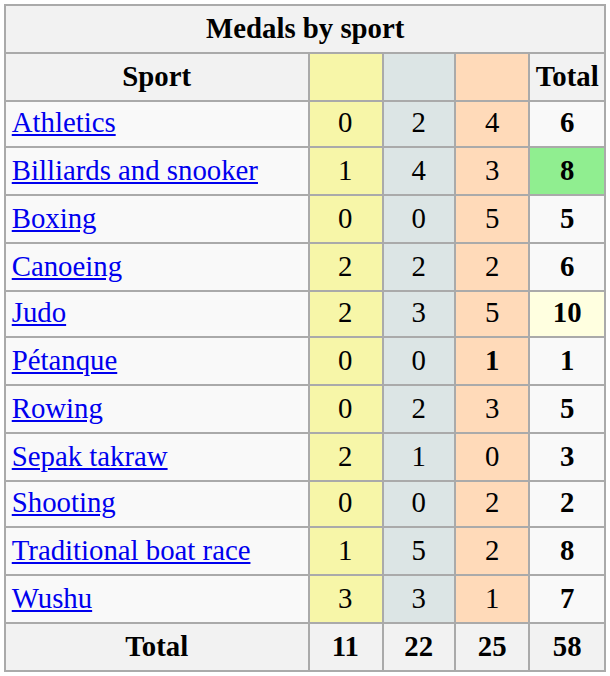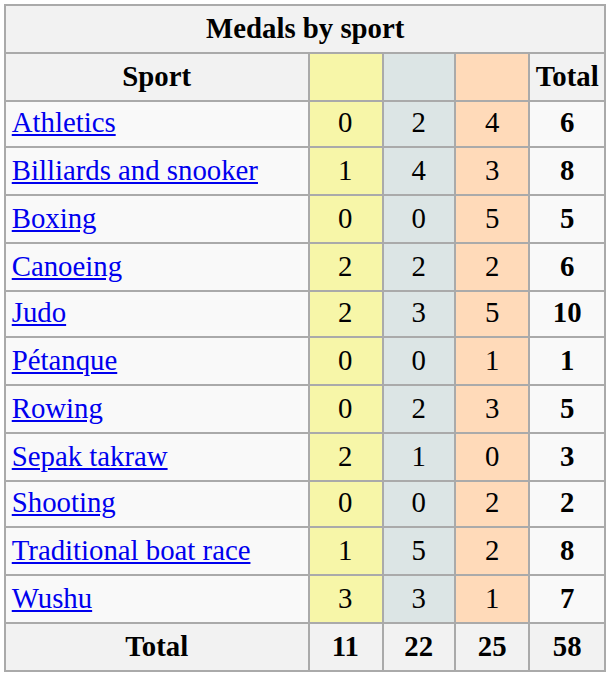(567, 171) lightgreen background -> (567, 171) no background
(567, 313) lightyellow background -> (567, 313) no background
(492, 361) bold -> (492, 361) normal
